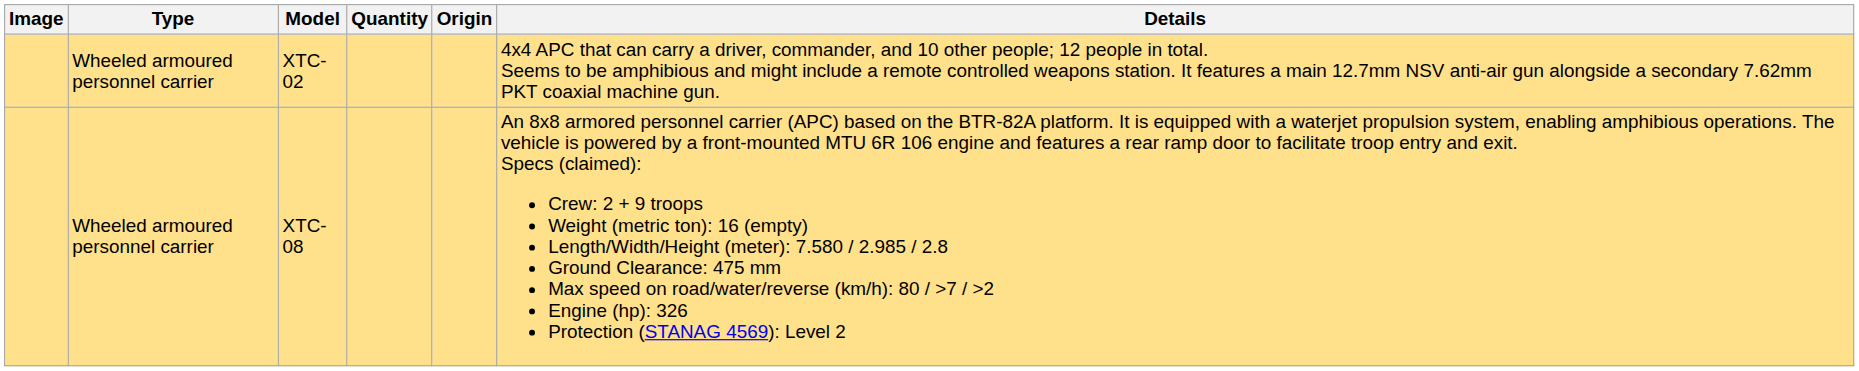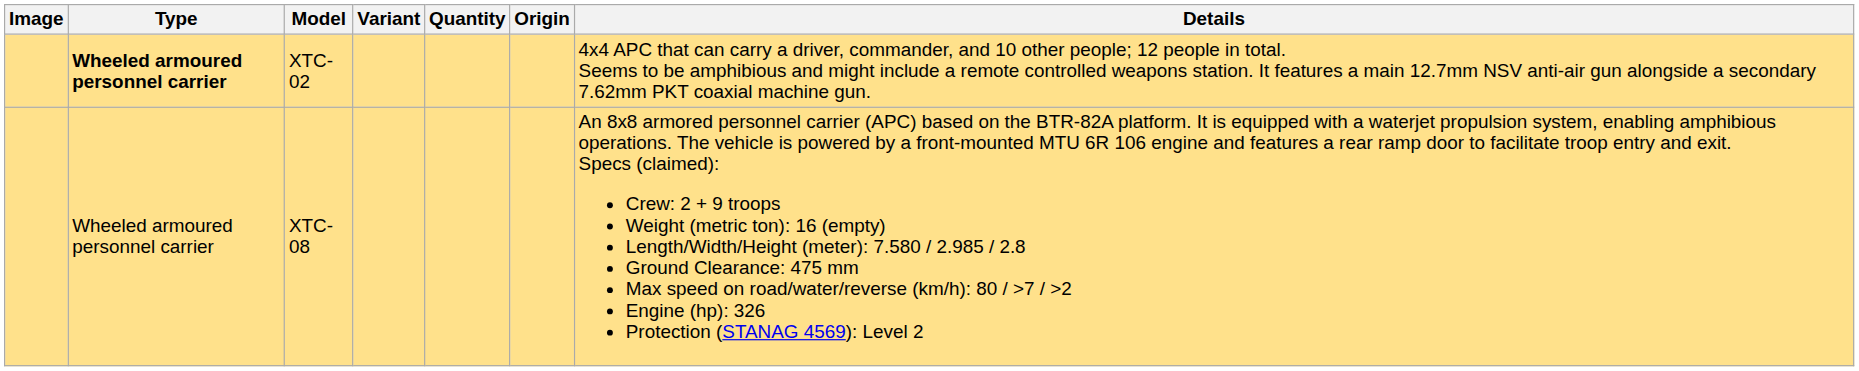+ column: (389, 19)
(153, 70) normal -> (157, 70) bold
